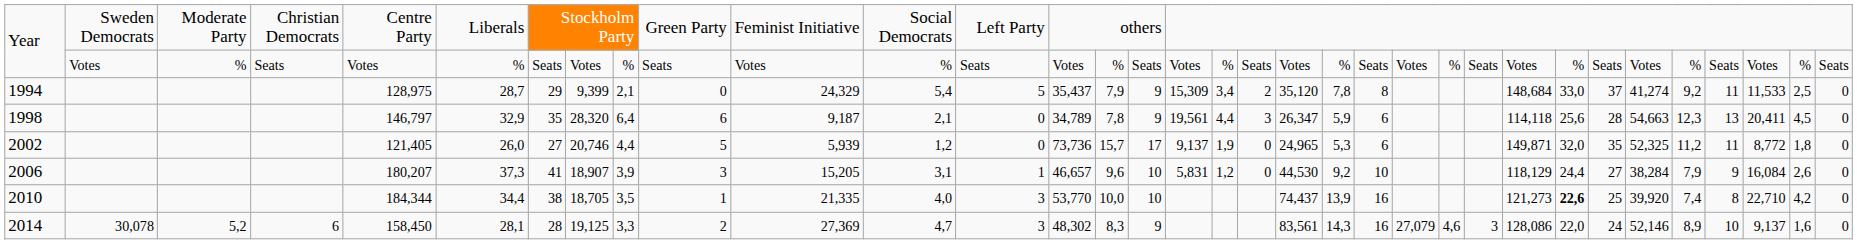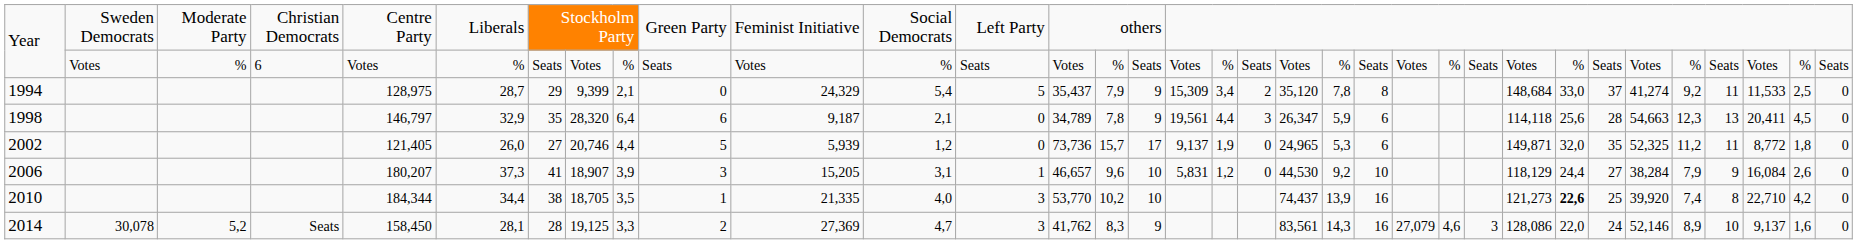(269, 64) Seats -> (258, 64) 6
(1112, 199) 10,0 -> (1112, 199) 10,2
(336, 226) 6 -> (324, 226) Seats
(1072, 226) 48,302 -> (1072, 226) 41,762
